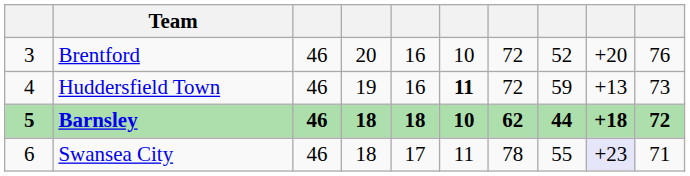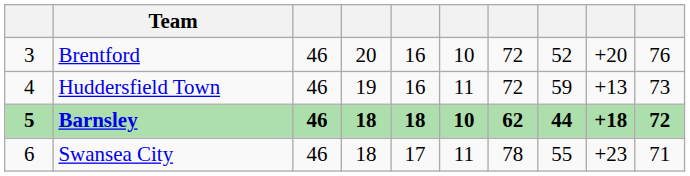(464, 87) bold -> (464, 87) normal
(611, 154) lavender background -> (611, 154) no background
